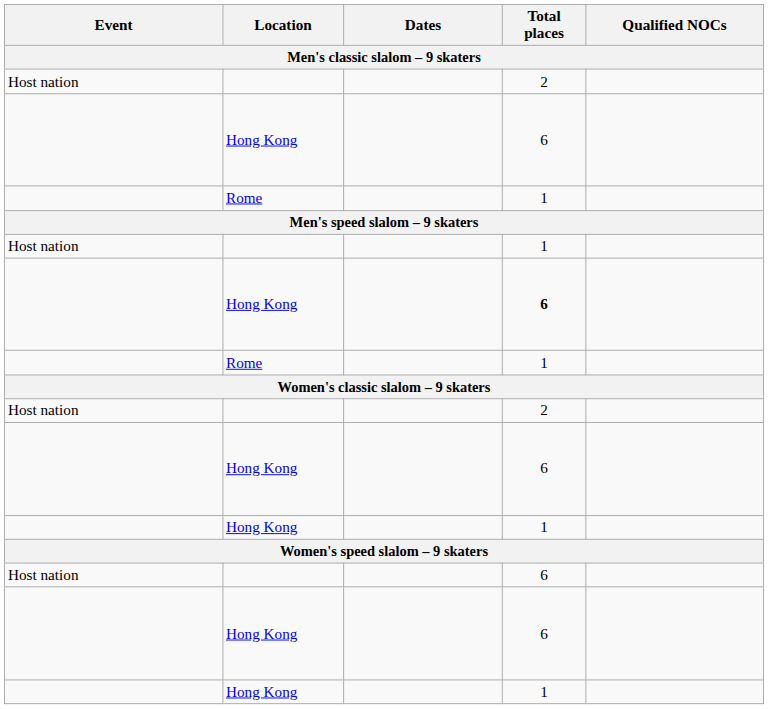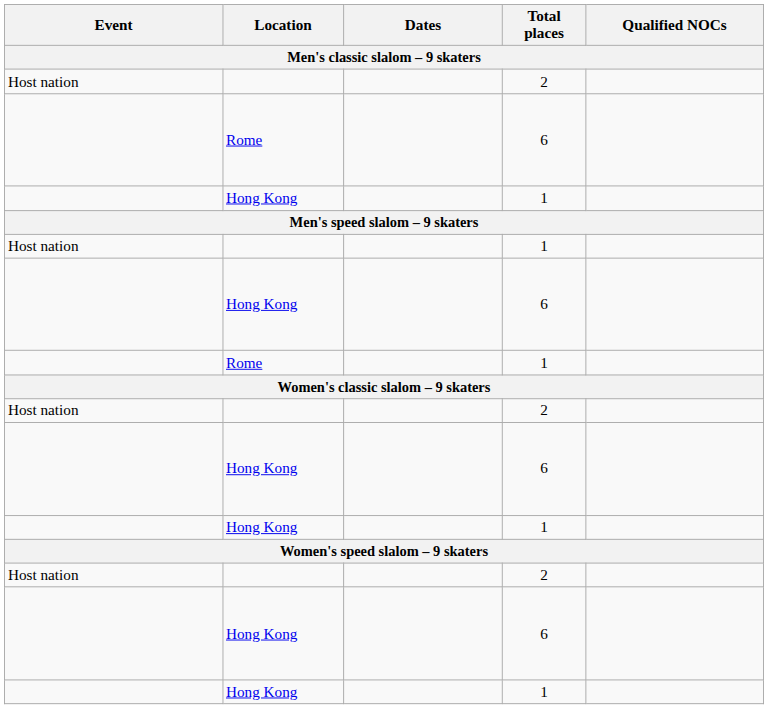(262, 139) Hong Kong -> (244, 139) Rome
(244, 198) Rome -> (262, 198) Hong Kong
(544, 304) bold -> (544, 304) normal
(544, 575) 6 -> (544, 575) 2
